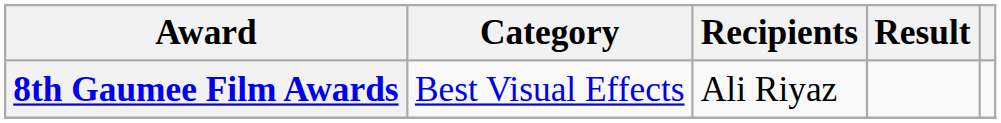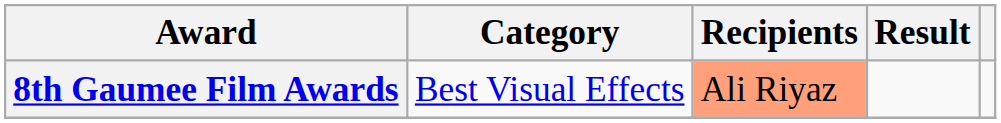(769, 88) no background -> (769, 88) lightsalmon background
